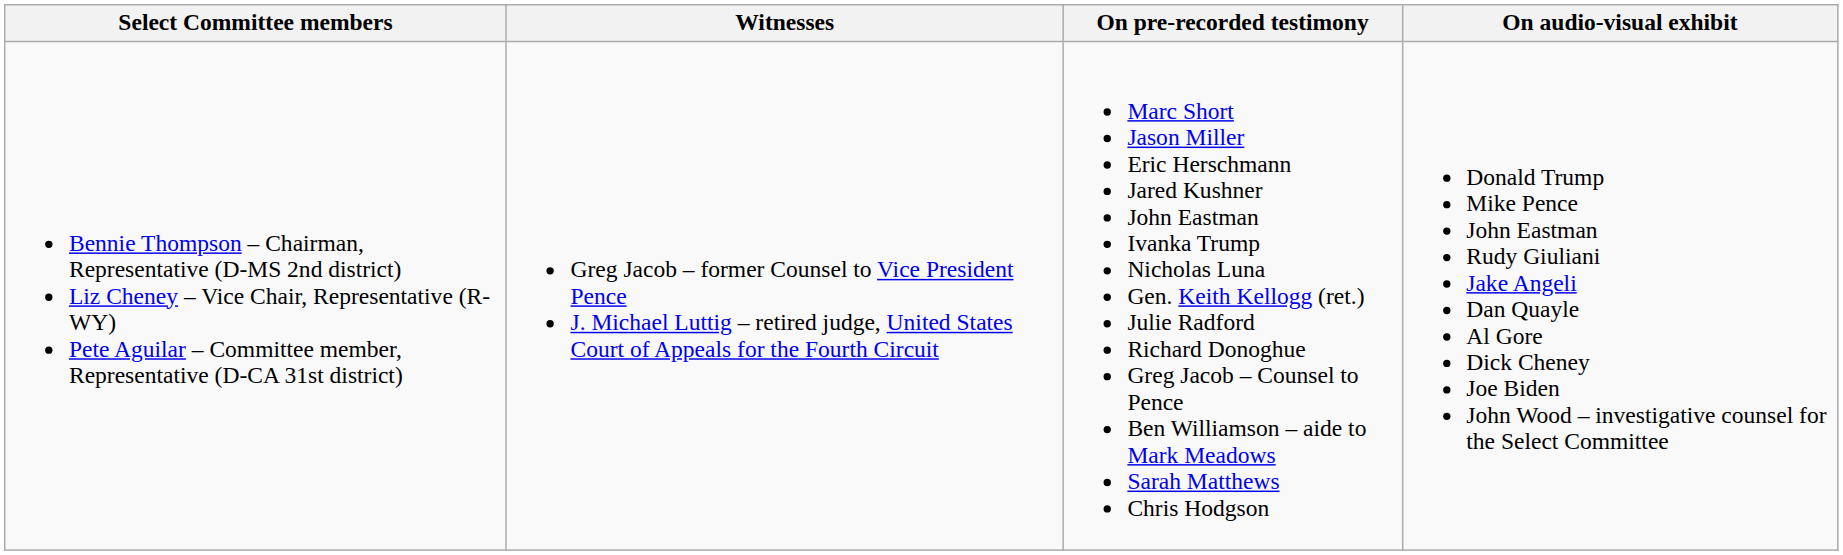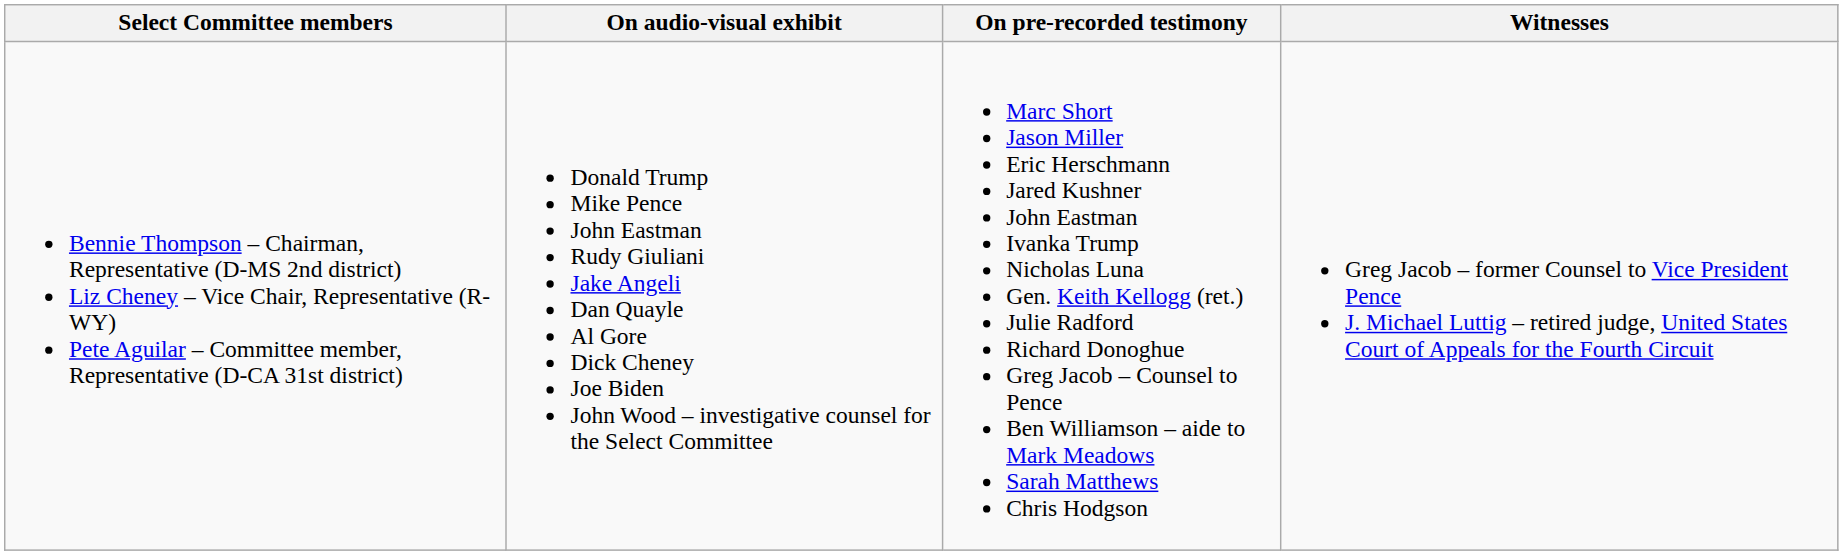columns swapped: (785, 23) <-> (1620, 23)
